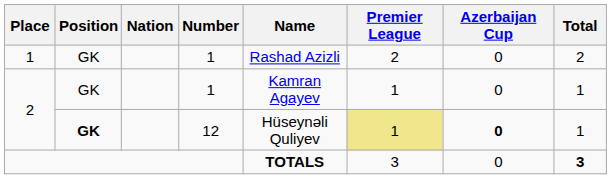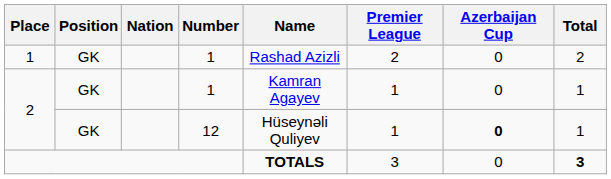(89, 130) bold -> (89, 130) normal
(395, 130) khaki background -> (395, 130) no background
